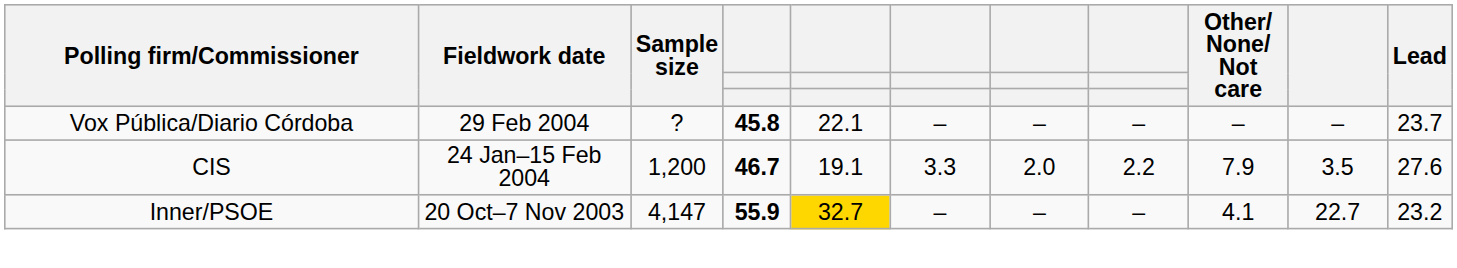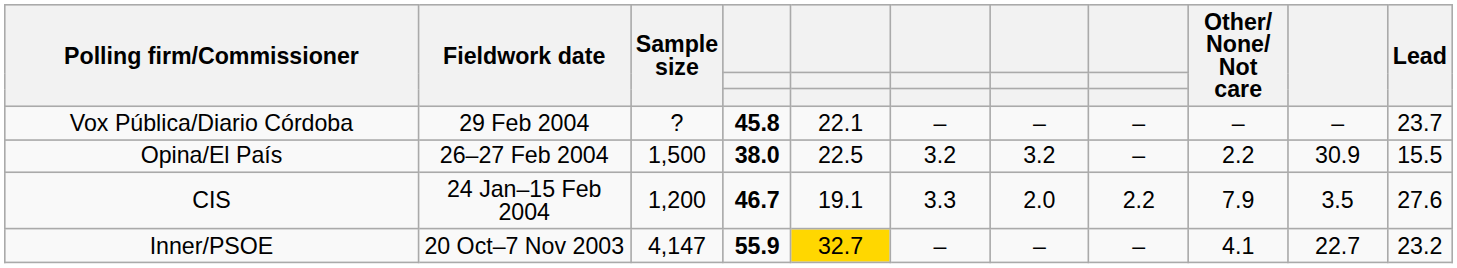+ row: (211, 156)
